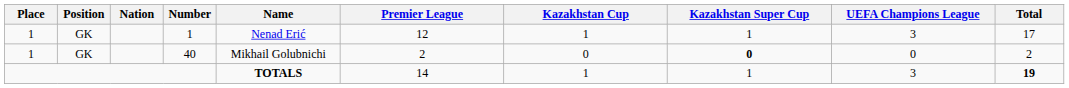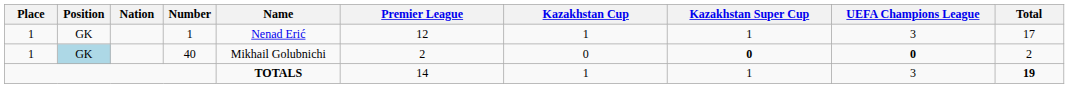(84, 54) no background -> (84, 54) lightblue background
(913, 54) normal -> (913, 54) bold
